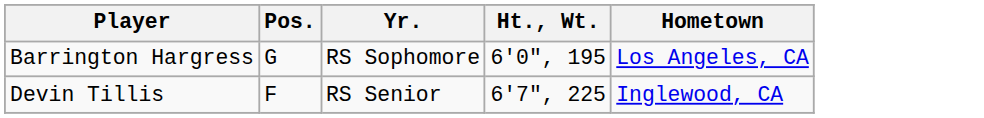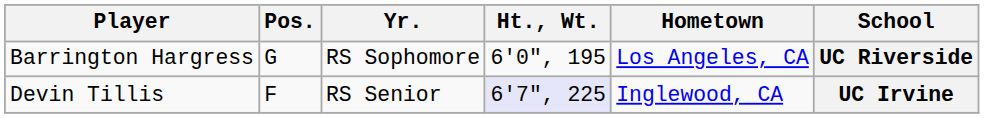+ column: (896, 23)
(548, 95) no background -> (548, 95) lavender background
